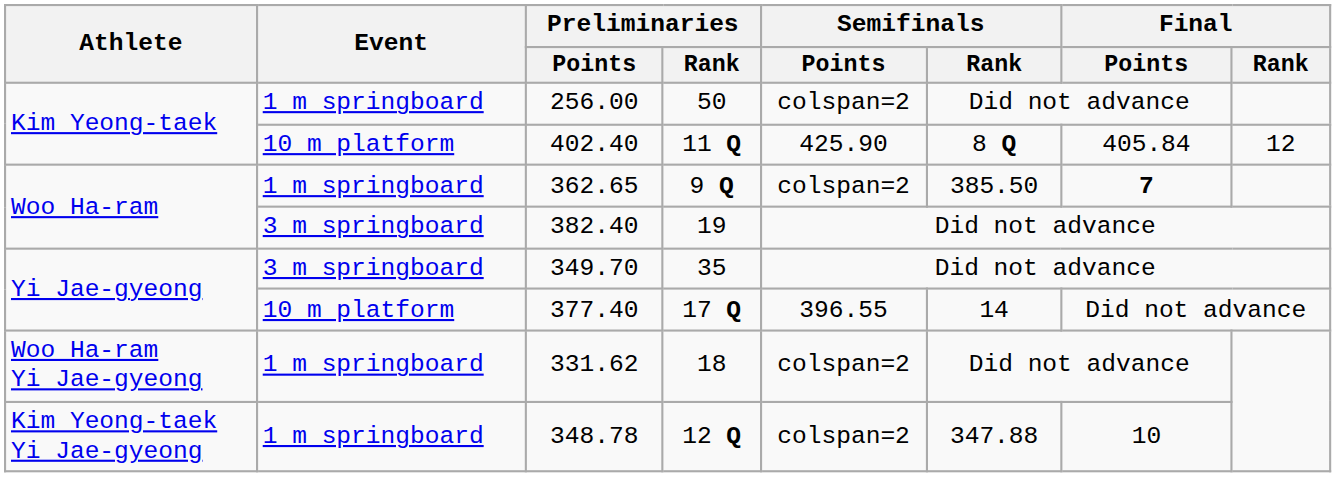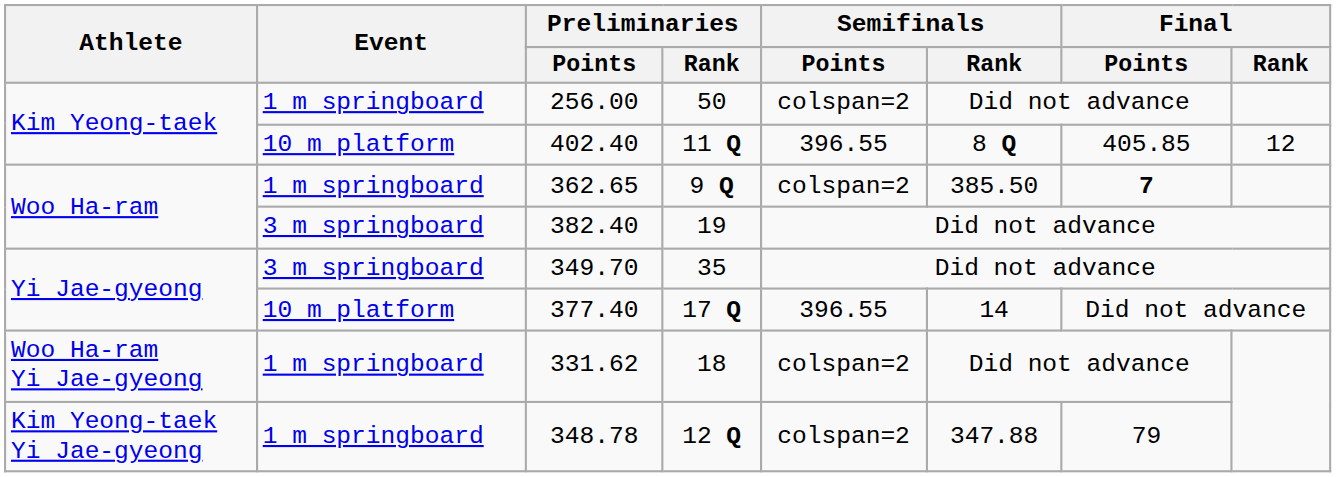(844, 145) 425.90 -> (844, 145) 396.55
(1146, 145) 405.84 -> (1146, 145) 405.85
(1146, 436) 10 -> (1146, 436) 79
